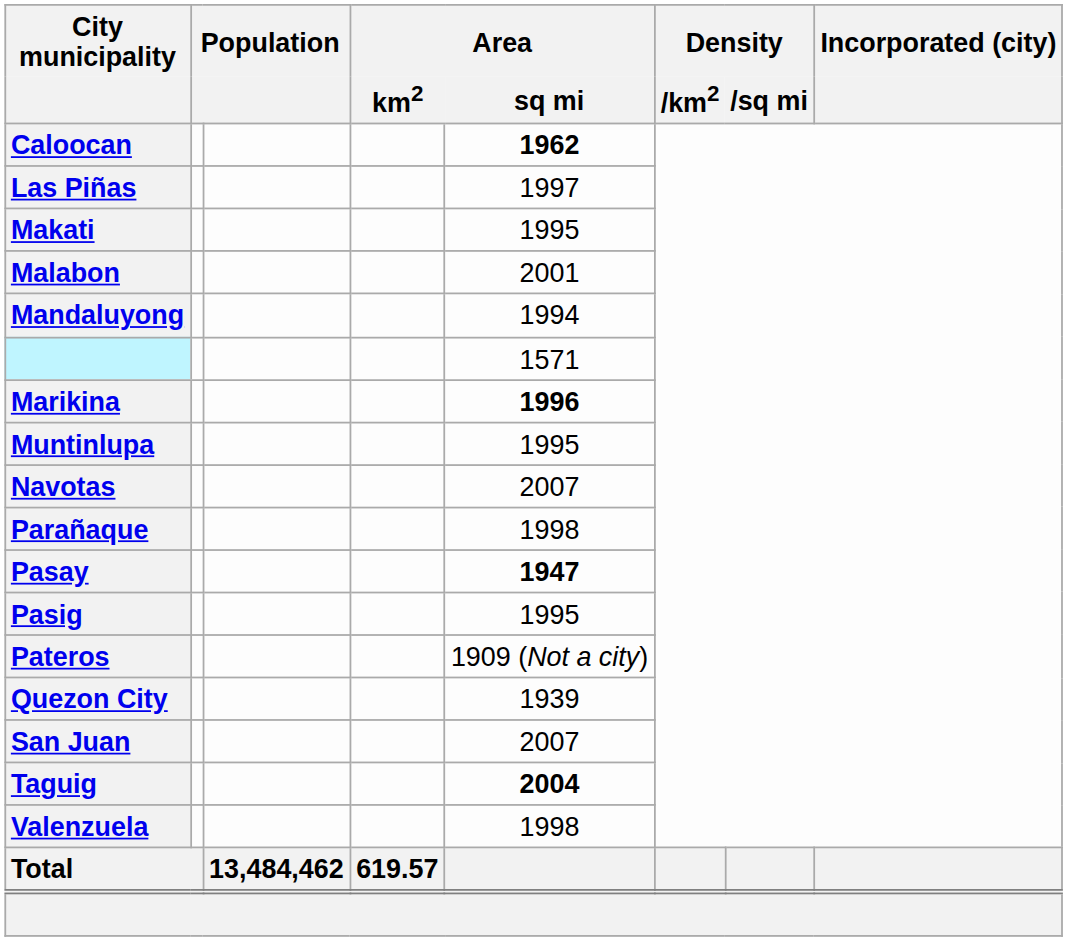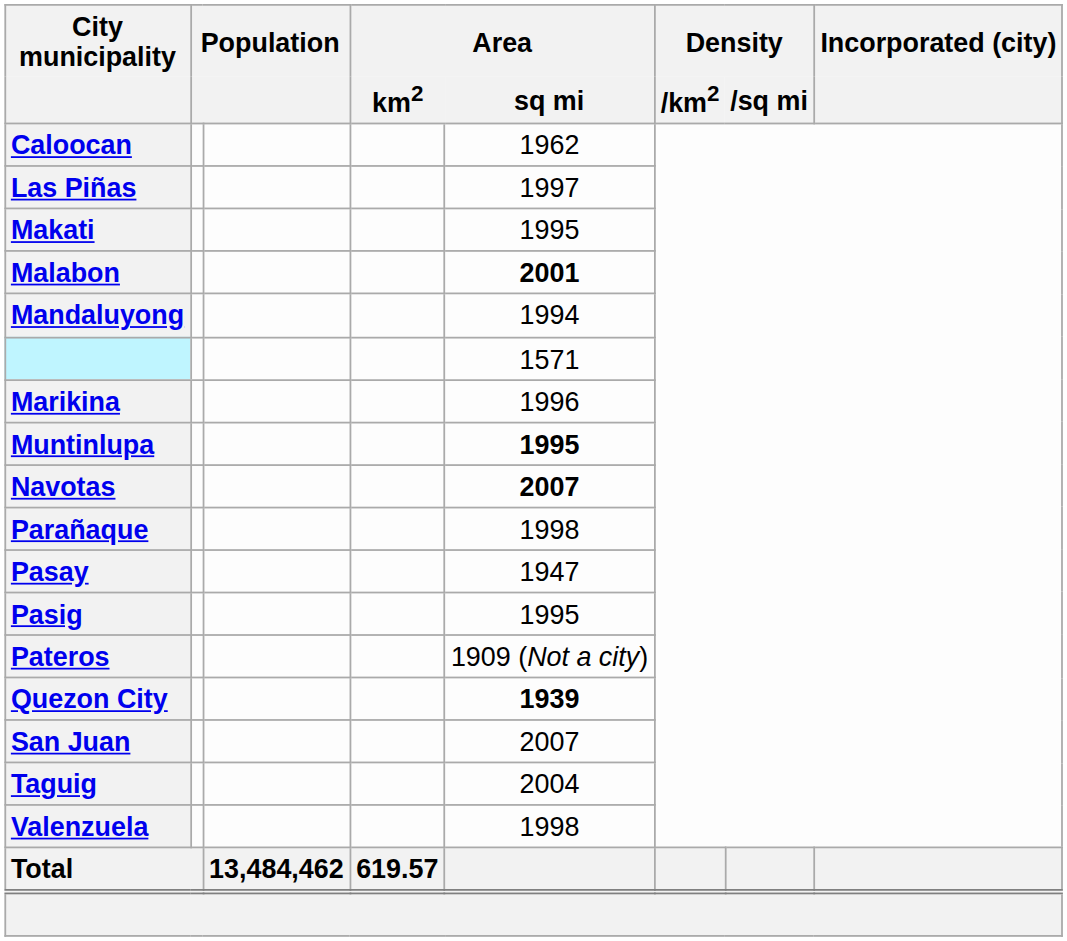(550, 145) bold -> (550, 145) normal
(550, 273) normal -> (550, 273) bold
(550, 401) bold -> (550, 401) normal
(550, 443) normal -> (550, 443) bold
(550, 486) normal -> (550, 486) bold
(550, 571) bold -> (550, 571) normal
(550, 699) normal -> (550, 699) bold
(550, 784) bold -> (550, 784) normal
